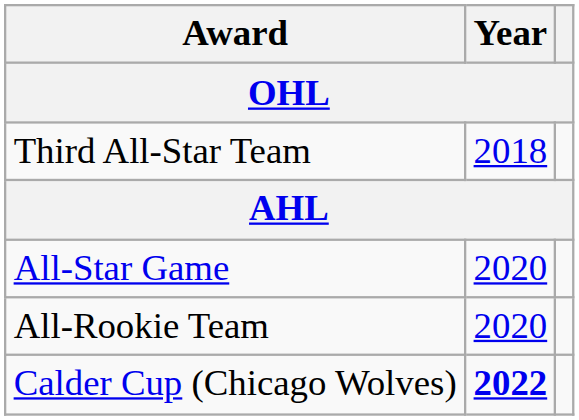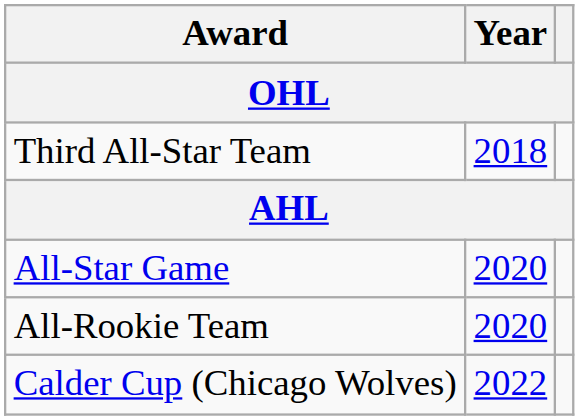(510, 383) bold -> (510, 383) normal
